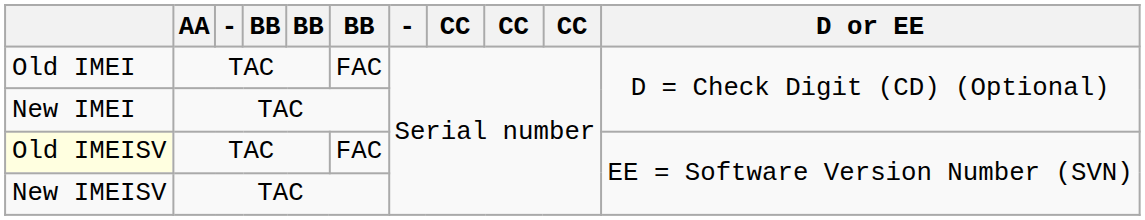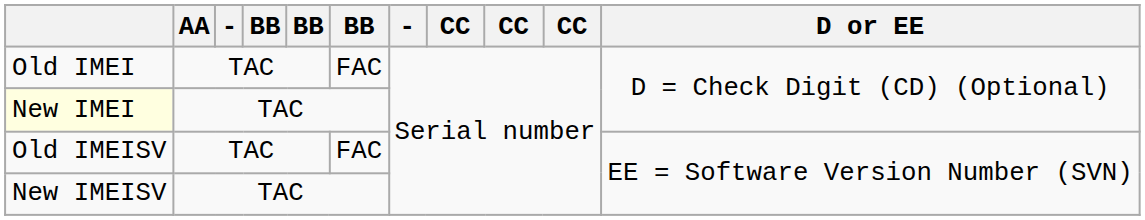(74, 110) no background -> (74, 110) lightyellow background
(89, 152) lightyellow background -> (89, 152) no background
